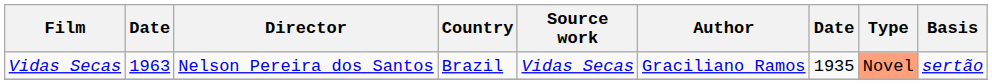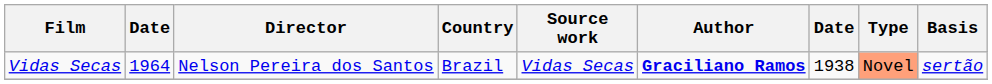(150, 66) 1963 -> (150, 66) 1964
(724, 66) normal -> (724, 66) bold
(834, 66) 1935 -> (834, 66) 1938
